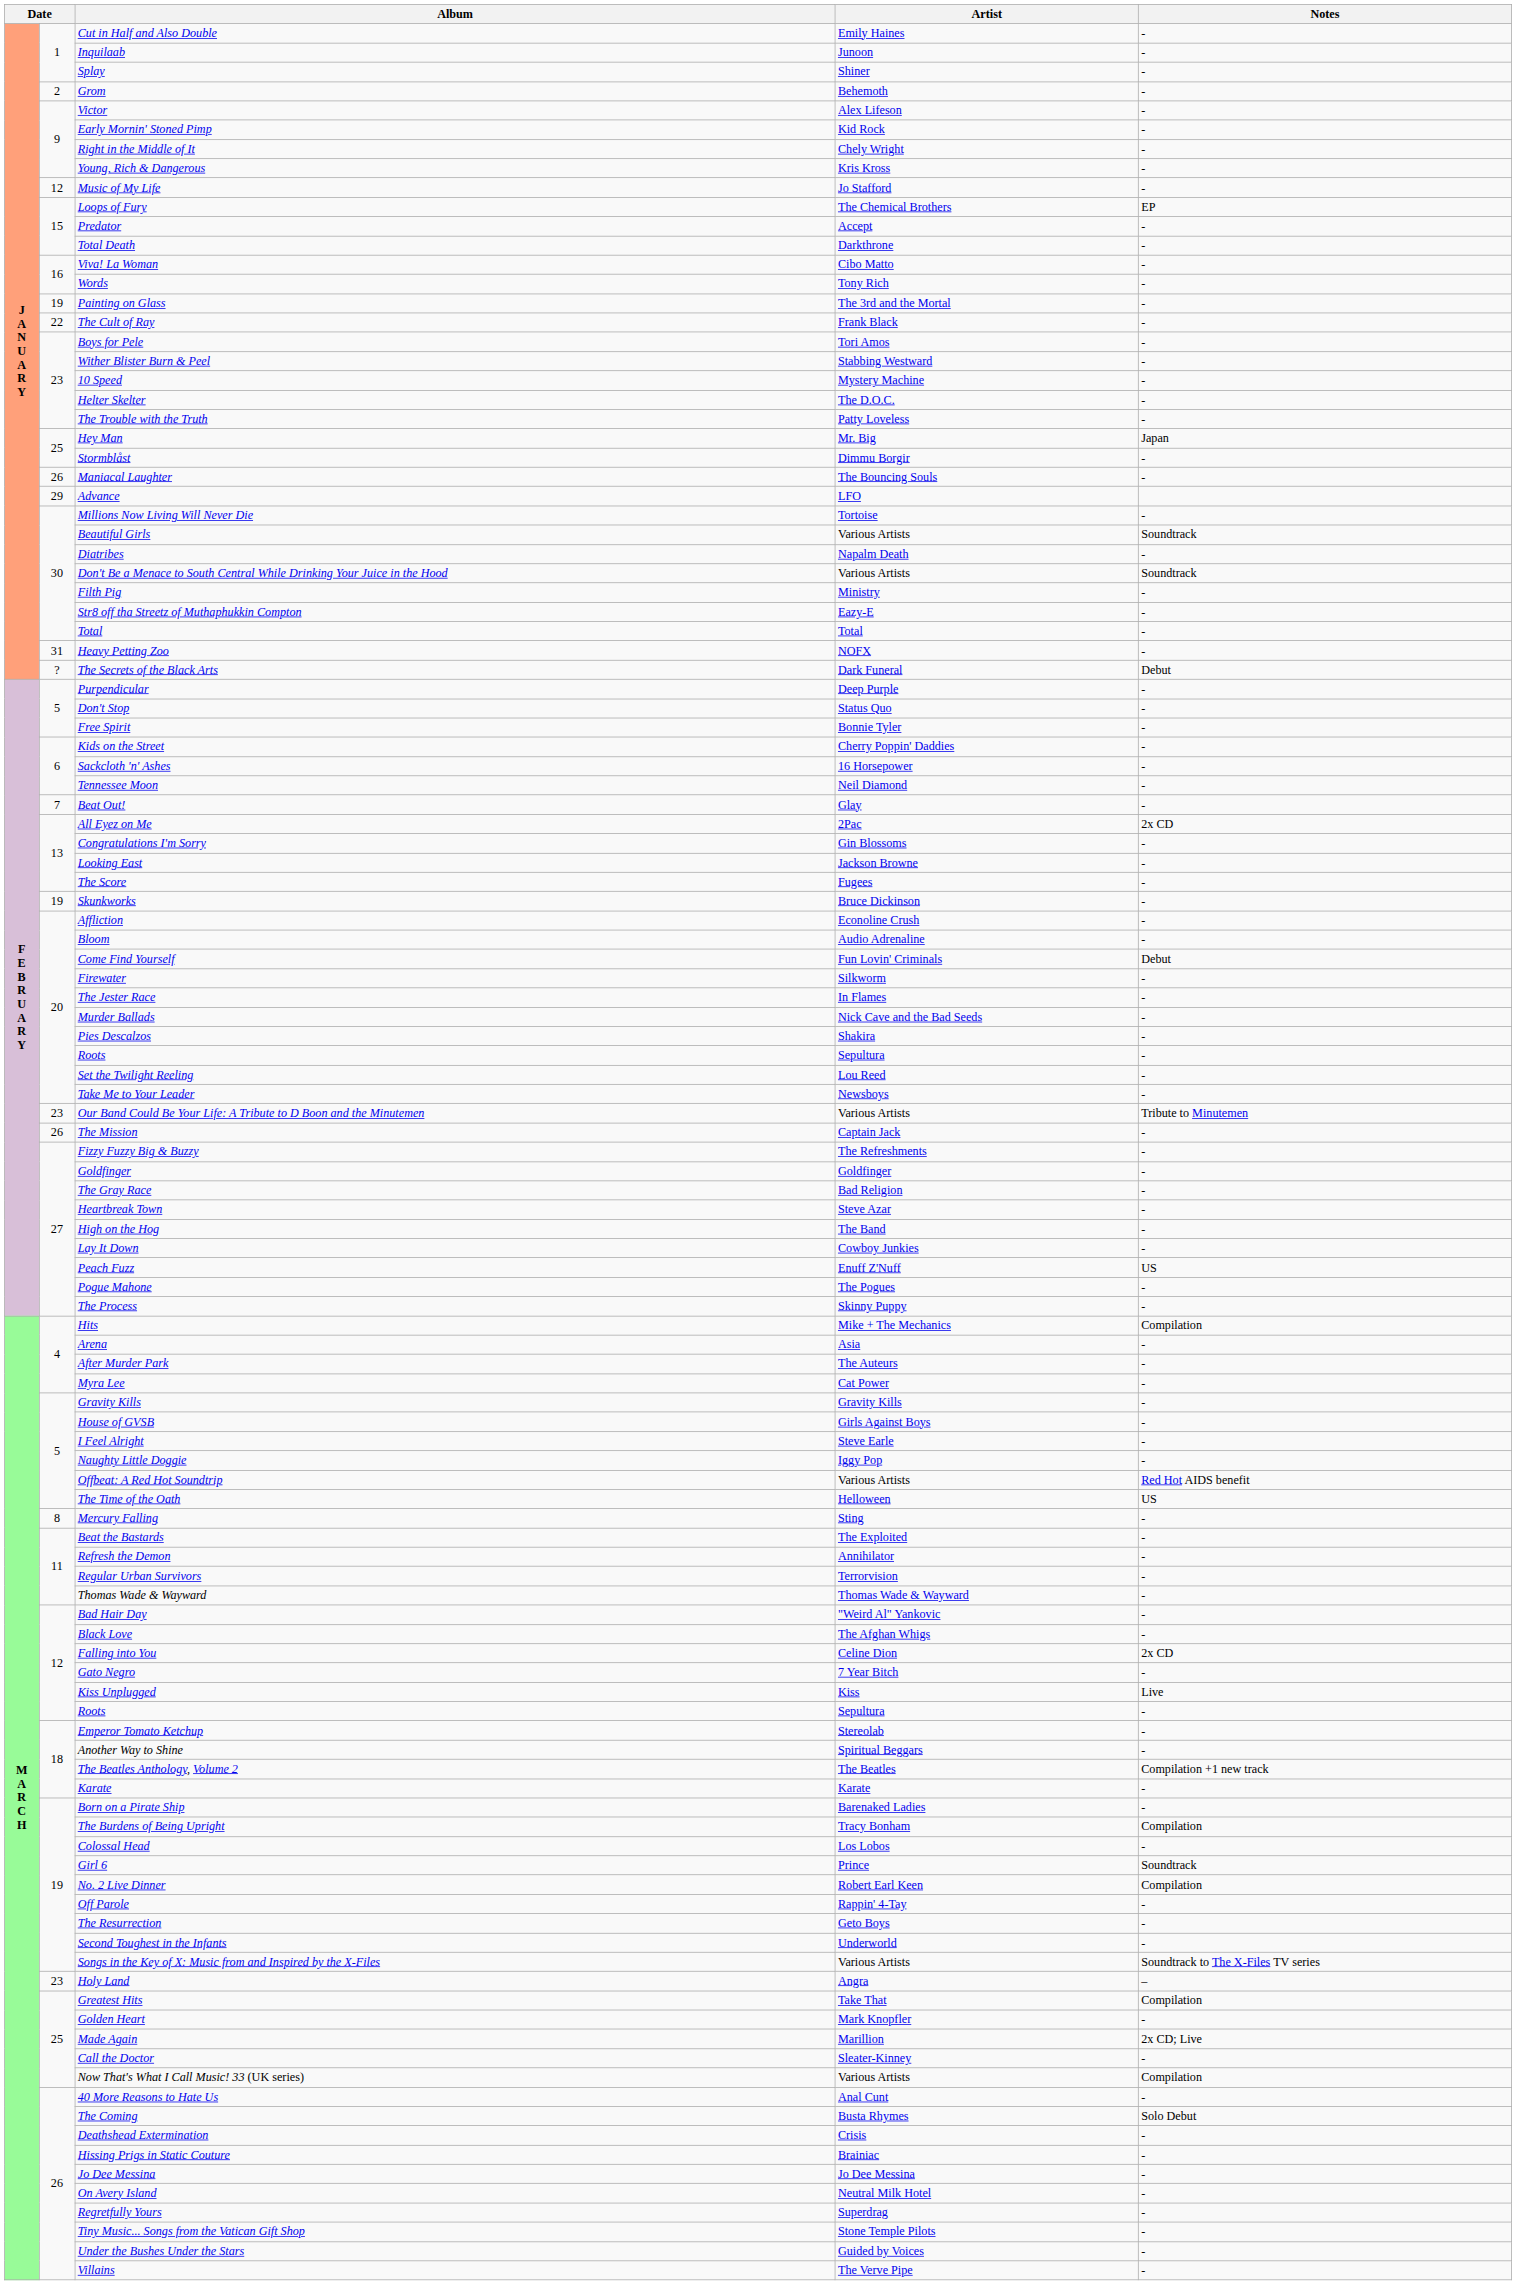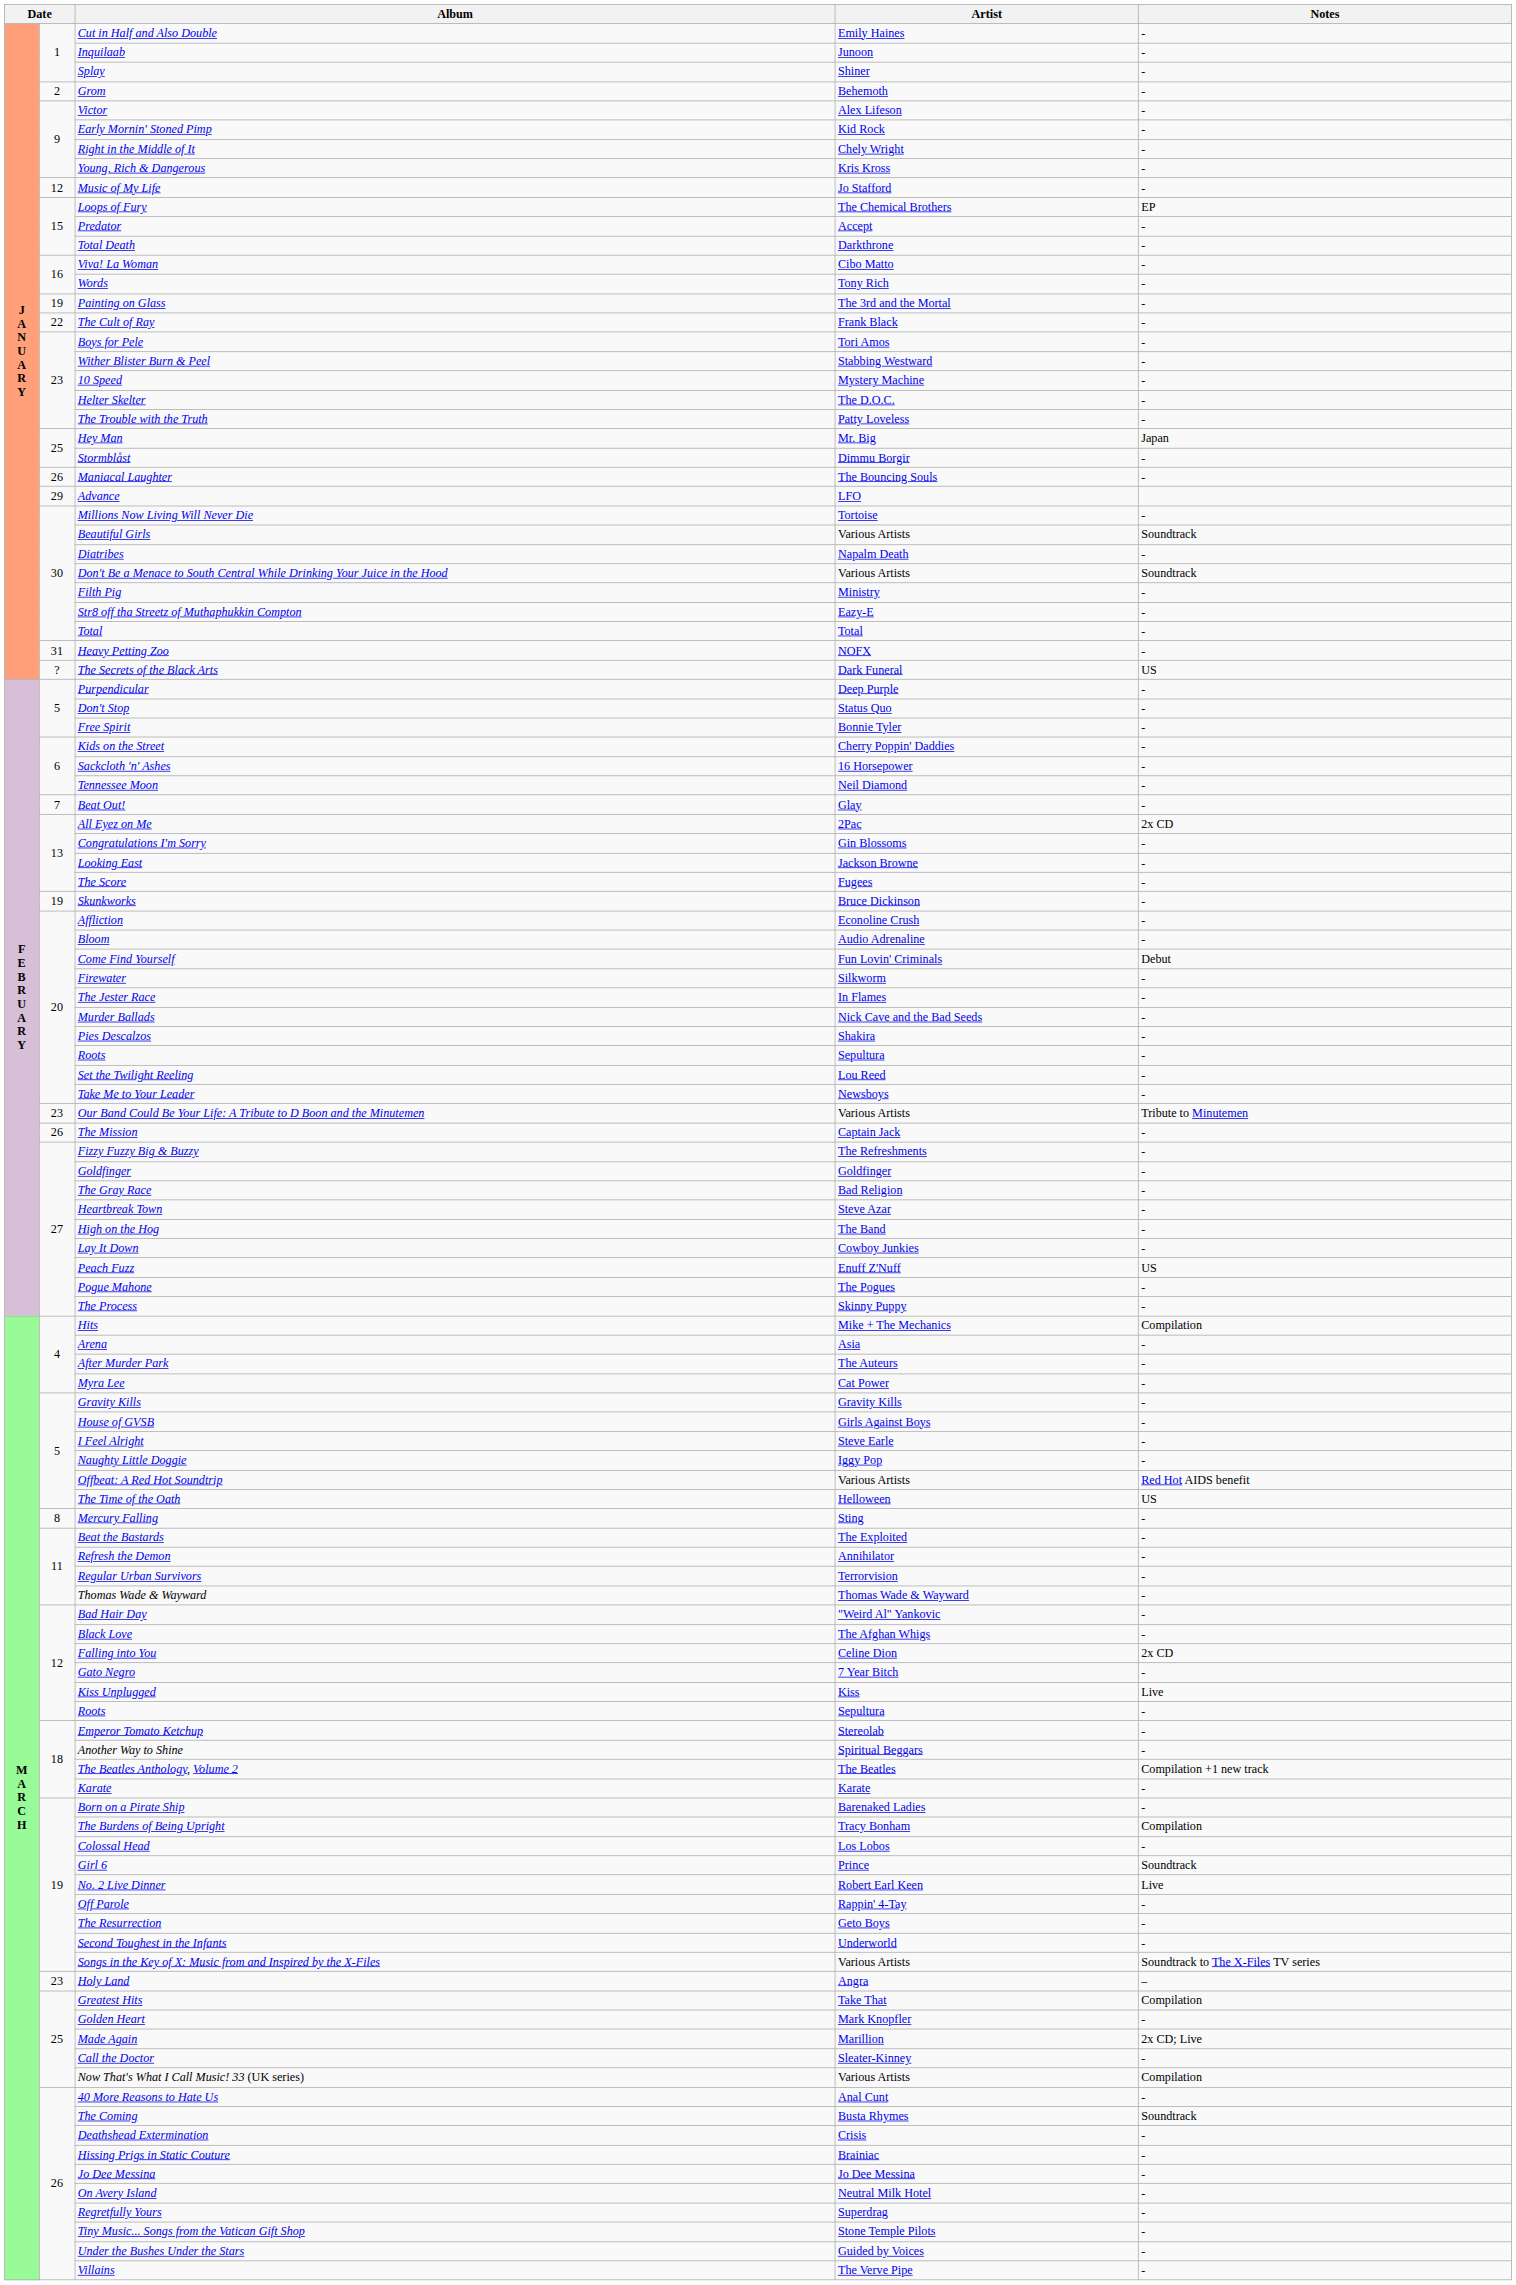(1156, 669) Debut -> (1149, 669) US
(1172, 1884) Compilation -> (1152, 1884) Live
(1169, 2116) Solo Debut -> (1169, 2116) Soundtrack
